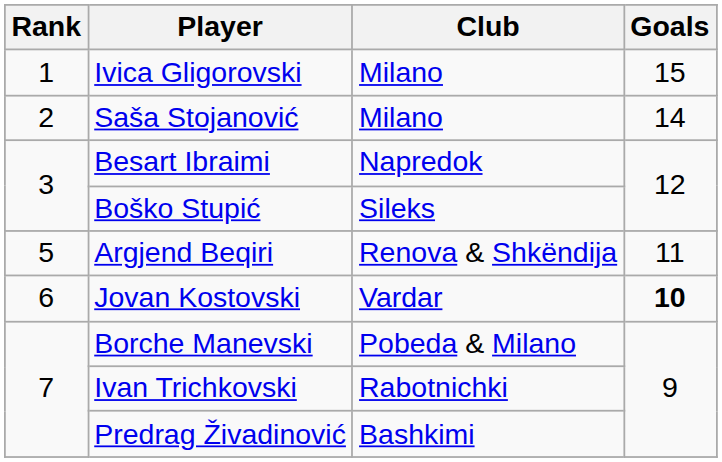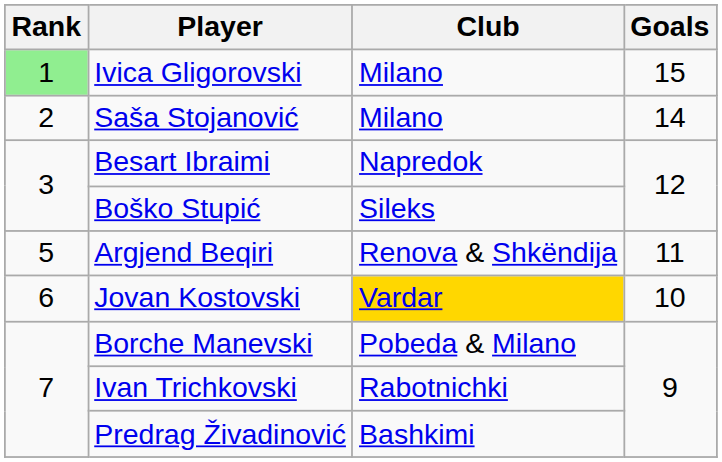(46, 72) no background -> (46, 72) lightgreen background
(401, 298) no background -> (401, 298) gold background
(670, 298) bold -> (670, 298) normal
